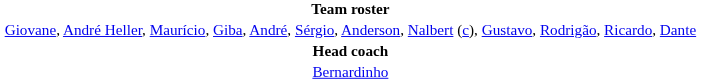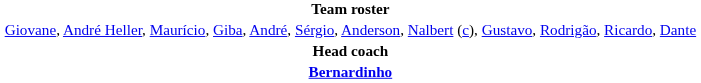(350, 72) normal -> (350, 72) bold
